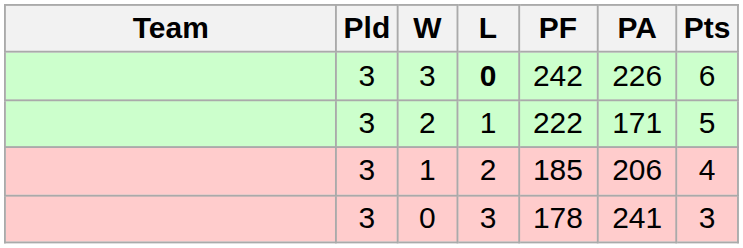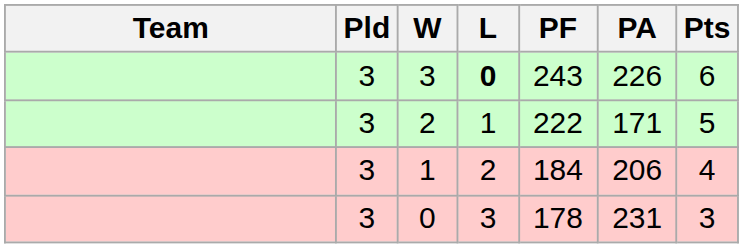(558, 75) 242 -> (558, 75) 243
(558, 170) 185 -> (558, 170) 184
(637, 218) 241 -> (637, 218) 231
